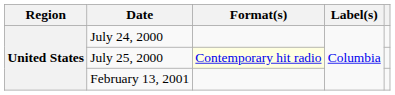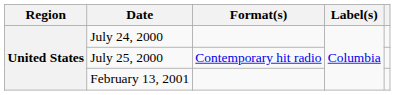(258, 57) lightyellow background -> (258, 57) no background
